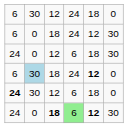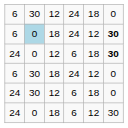(34, 34) no background -> (34, 34) lightblue background
(113, 34) normal -> (113, 34) bold
(113, 53) normal -> (113, 53) bold
(34, 73) lightblue background -> (34, 73) no background
(94, 73) bold -> (94, 73) normal
(15, 93) bold -> (15, 93) normal
(54, 113) bold -> (54, 113) normal
(74, 113) lightgreen background -> (74, 113) no background
(94, 113) bold -> (94, 113) normal
